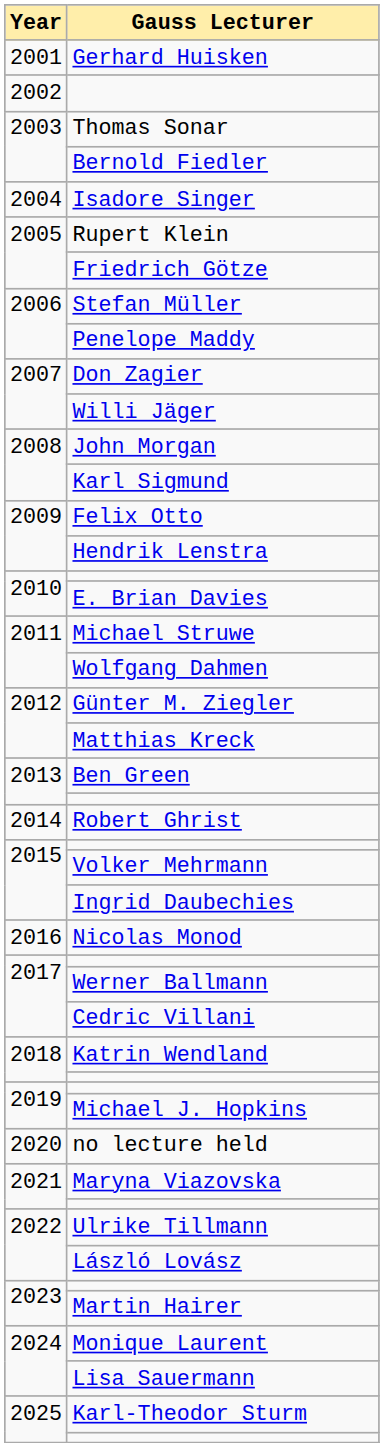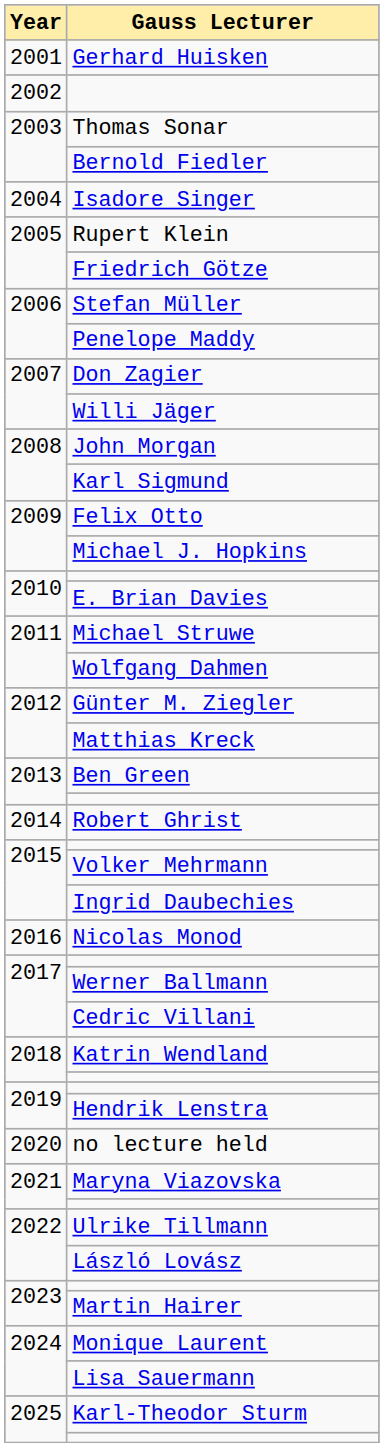(170, 553) Hendrik Lenstra -> (190, 553) Michael J. Hopkins
(190, 1111) Michael J. Hopkins -> (170, 1111) Hendrik Lenstra
